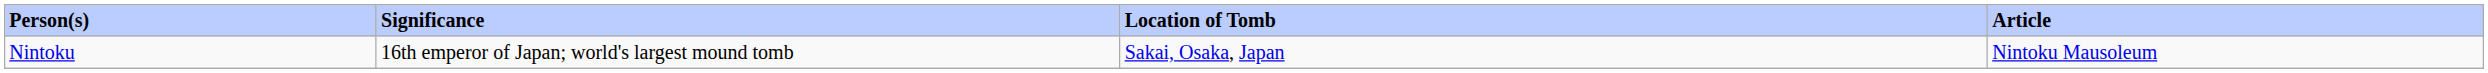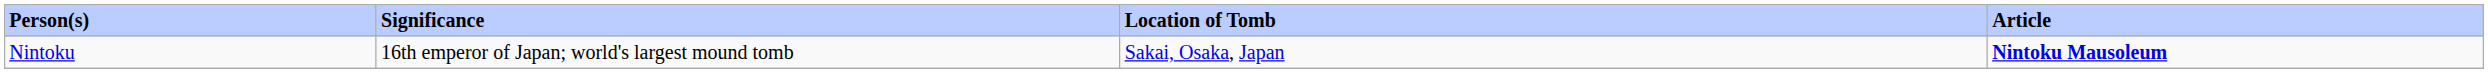(2075, 52) normal -> (2080, 52) bold
